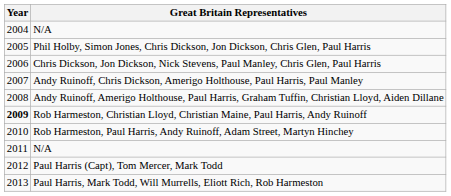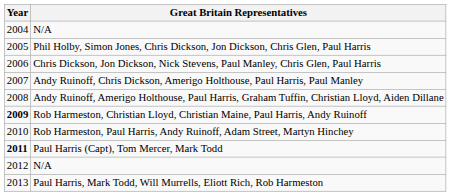(17, 149) normal -> (17, 149) bold
(42, 149) N/A -> (128, 149) Paul Harris (Capt), Tom Mercer, Mark Todd
(128, 166) Paul Harris (Capt), Tom Mercer, Mark Todd -> (42, 166) N/A
